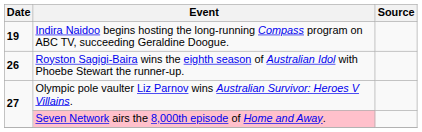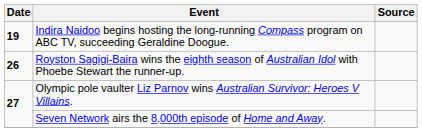(181, 118) pink background -> (181, 118) no background
